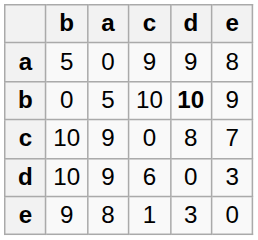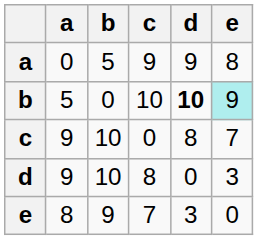columns swapped: (108, 23) <-> (67, 23)
(232, 100) no background -> (232, 100) paleturquoise background
(149, 176) 6 -> (149, 176) 8
(149, 215) 1 -> (149, 215) 7
